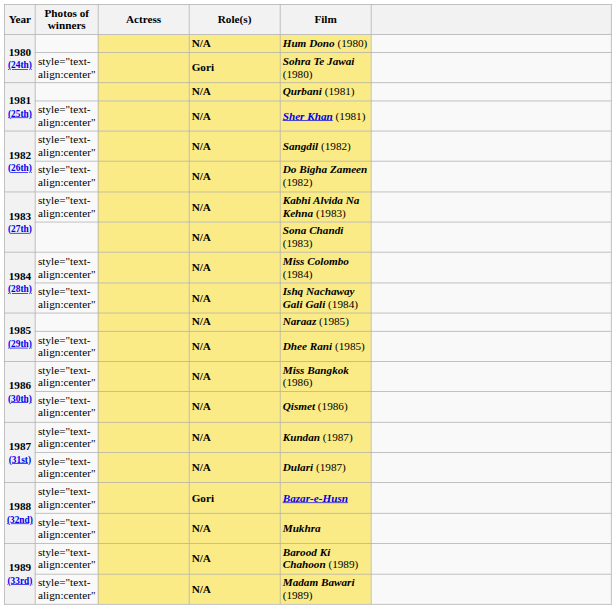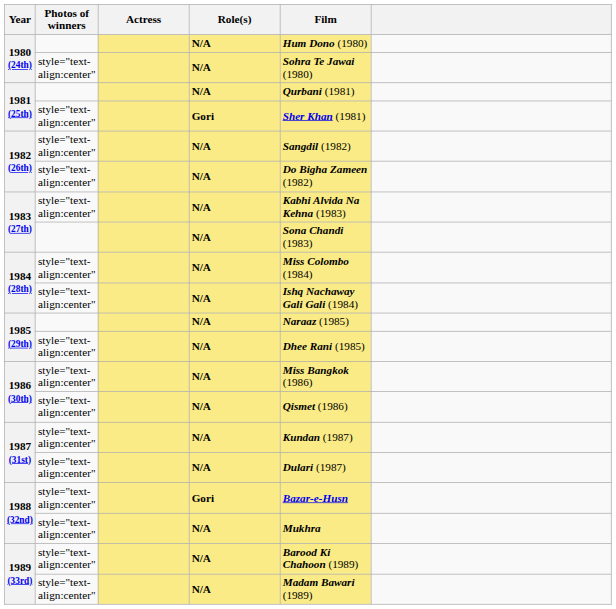(203, 67) Gori -> (201, 67) N/A
(201, 115) N/A -> (203, 115) Gori
